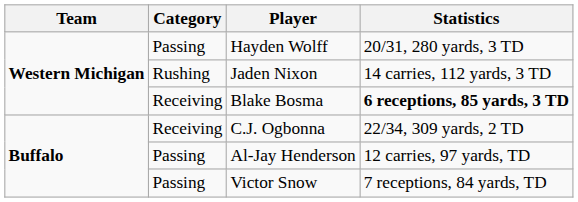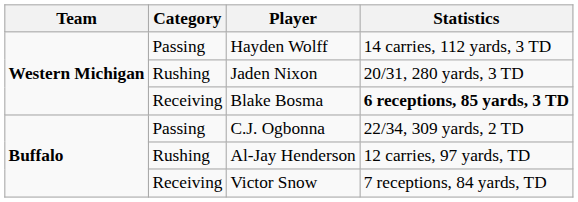(444, 45) 20/31, 280 yards, 3 TD -> (457, 45) 14 carries, 112 yards, 3 TD
(457, 73) 14 carries, 112 yards, 3 TD -> (444, 73) 20/31, 280 yards, 3 TD
(187, 128) Receiving -> (179, 128) Passing
(179, 155) Passing -> (181, 155) Rushing
(179, 182) Passing -> (187, 182) Receiving
